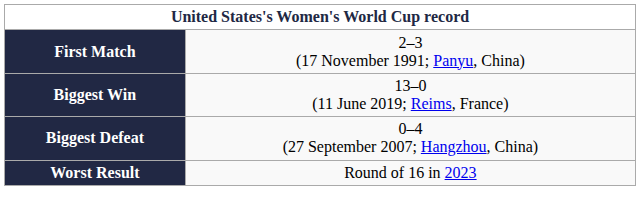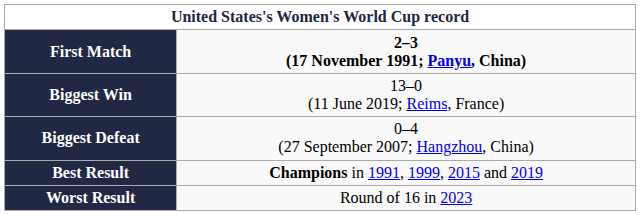(410, 51) normal -> (406, 51) bold
+ row: (91, 172)
